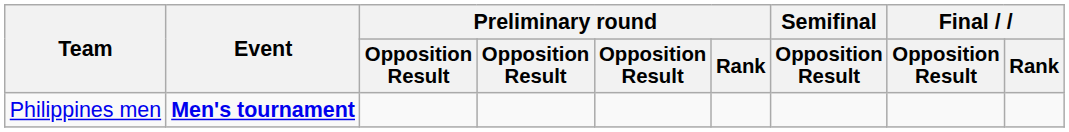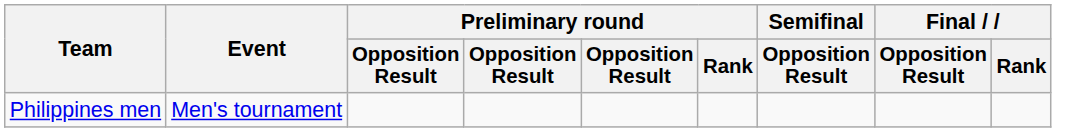(263, 110) bold -> (257, 110) normal
